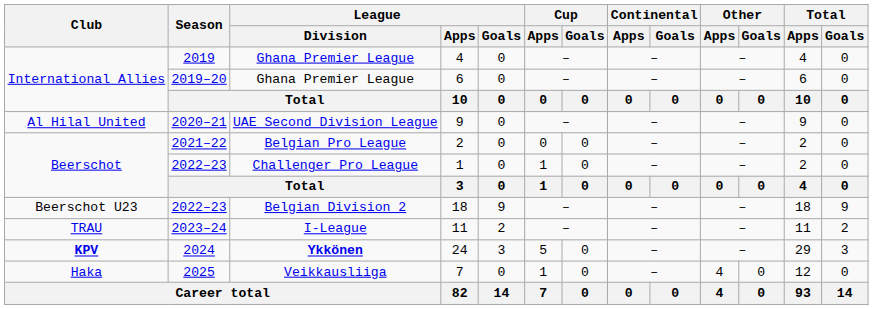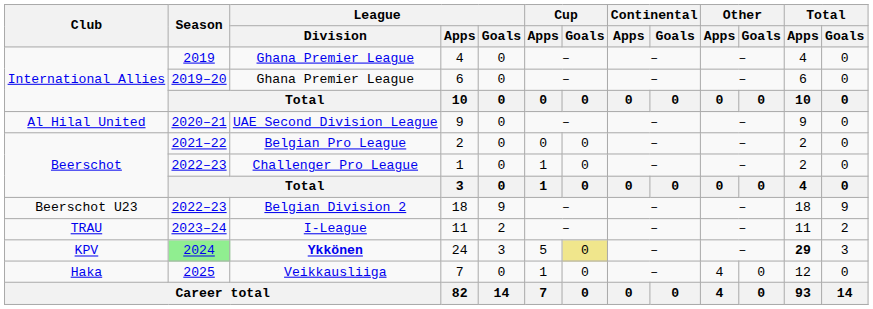(86, 251) bold -> (86, 251) normal
(199, 251) no background -> (199, 251) lightgreen background
(585, 251) no background -> (585, 251) khaki background
(803, 251) normal -> (803, 251) bold
